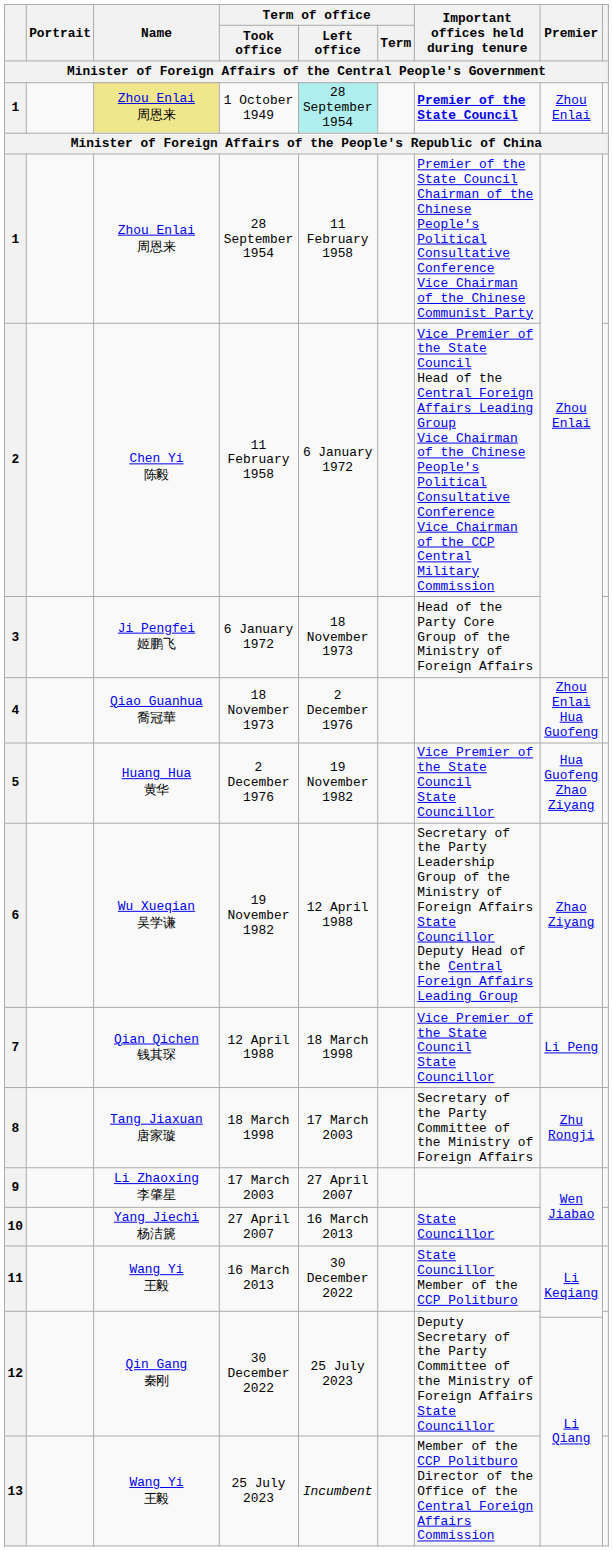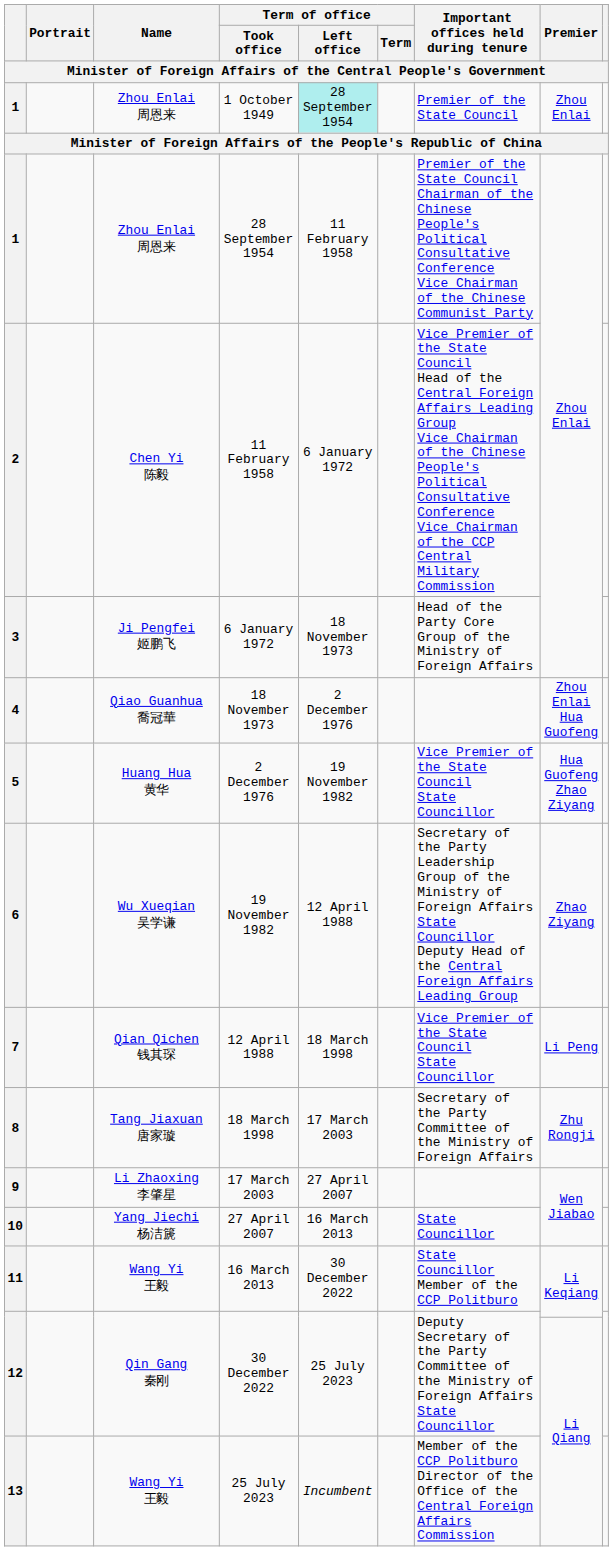(156, 107) khaki background -> (156, 107) no background
(471, 108) bold -> (471, 108) normal
